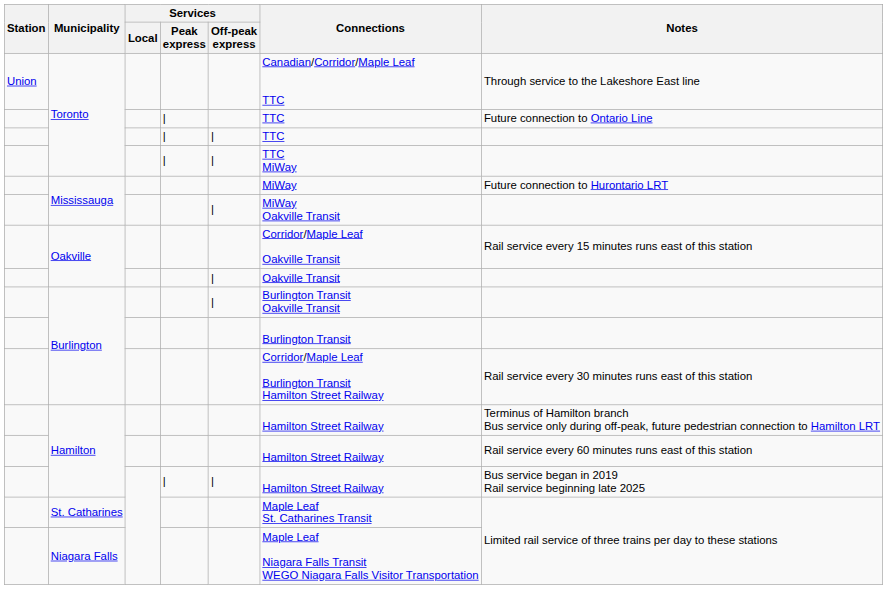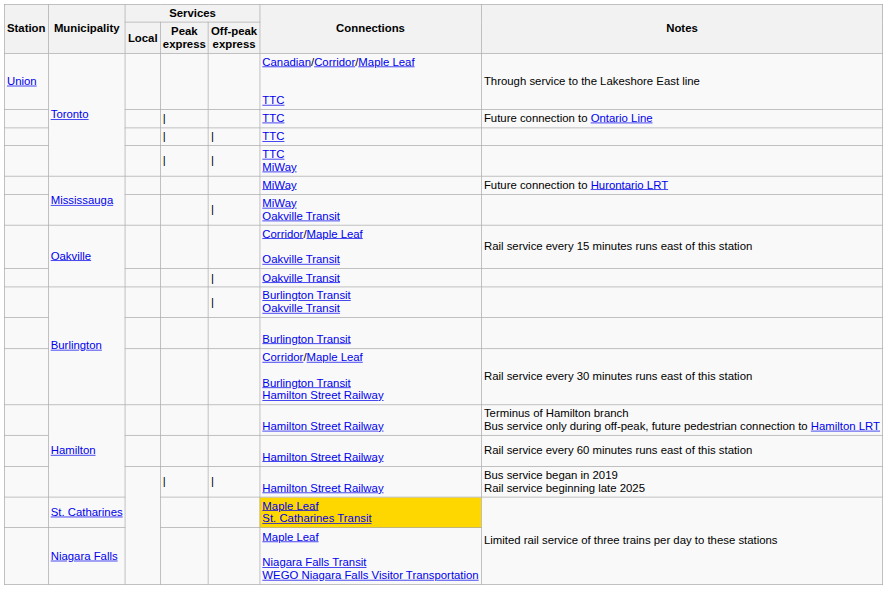(317, 512) no background -> (317, 512) gold background
